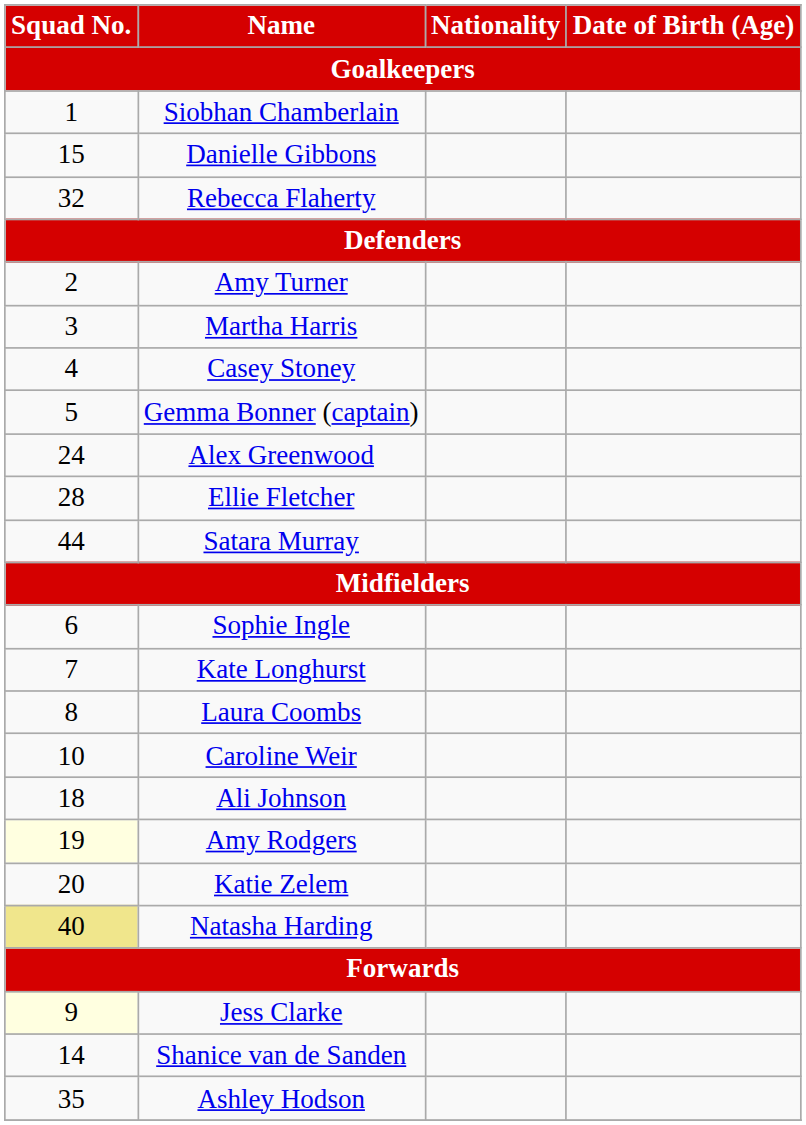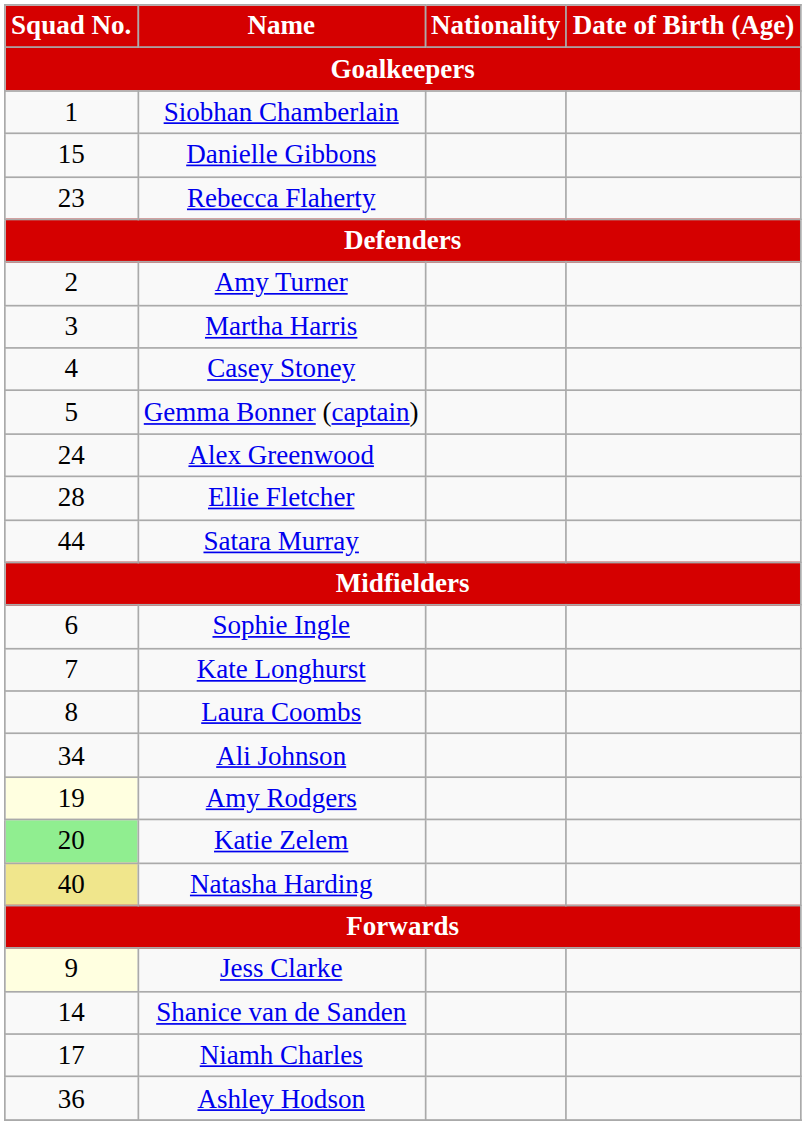(71, 197) 32 -> (71, 197) 23
- row: (281, 754)
(71, 797) 18 -> (71, 754) 34
(71, 883) no background -> (71, 840) lightgreen background
+ row: (281, 1055)
(71, 1098) 35 -> (71, 1098) 36
